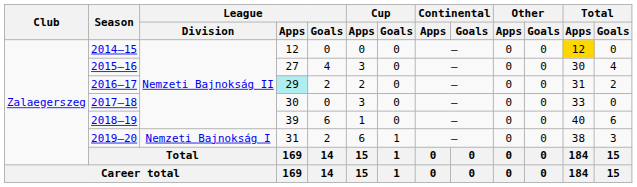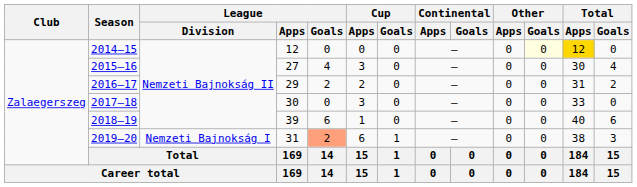(544, 49) no background -> (544, 49) lightyellow background
(292, 85) paleturquoise background -> (292, 85) no background
(327, 138) no background -> (327, 138) lightsalmon background
